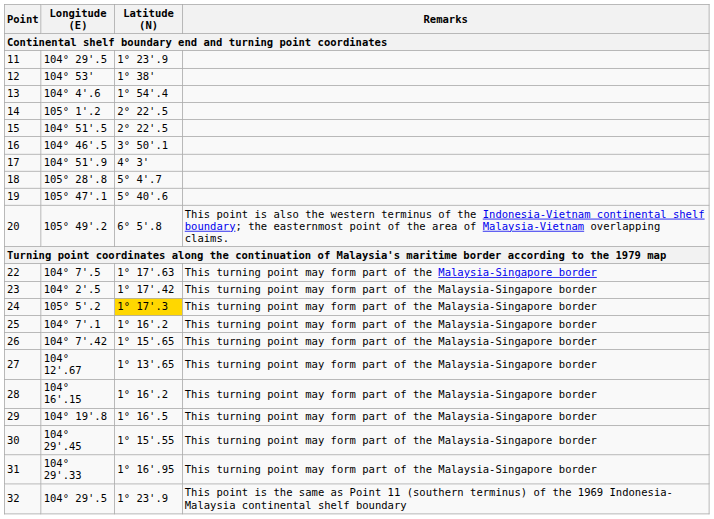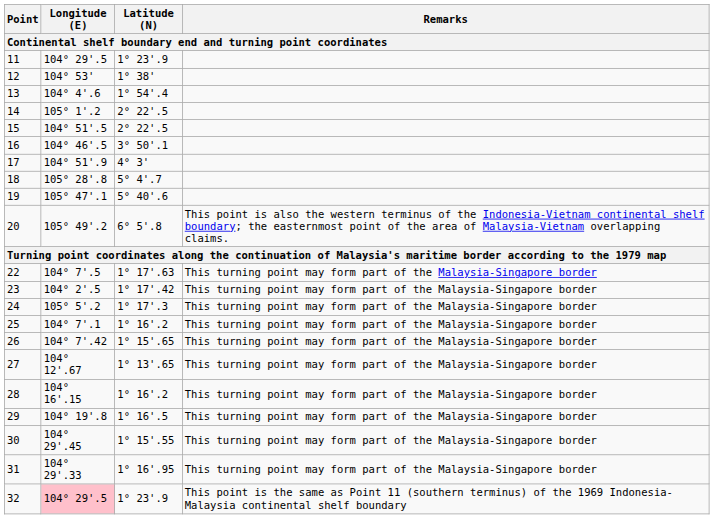(143, 307) gold background -> (143, 307) no background
(75, 499) no background -> (75, 499) pink background
